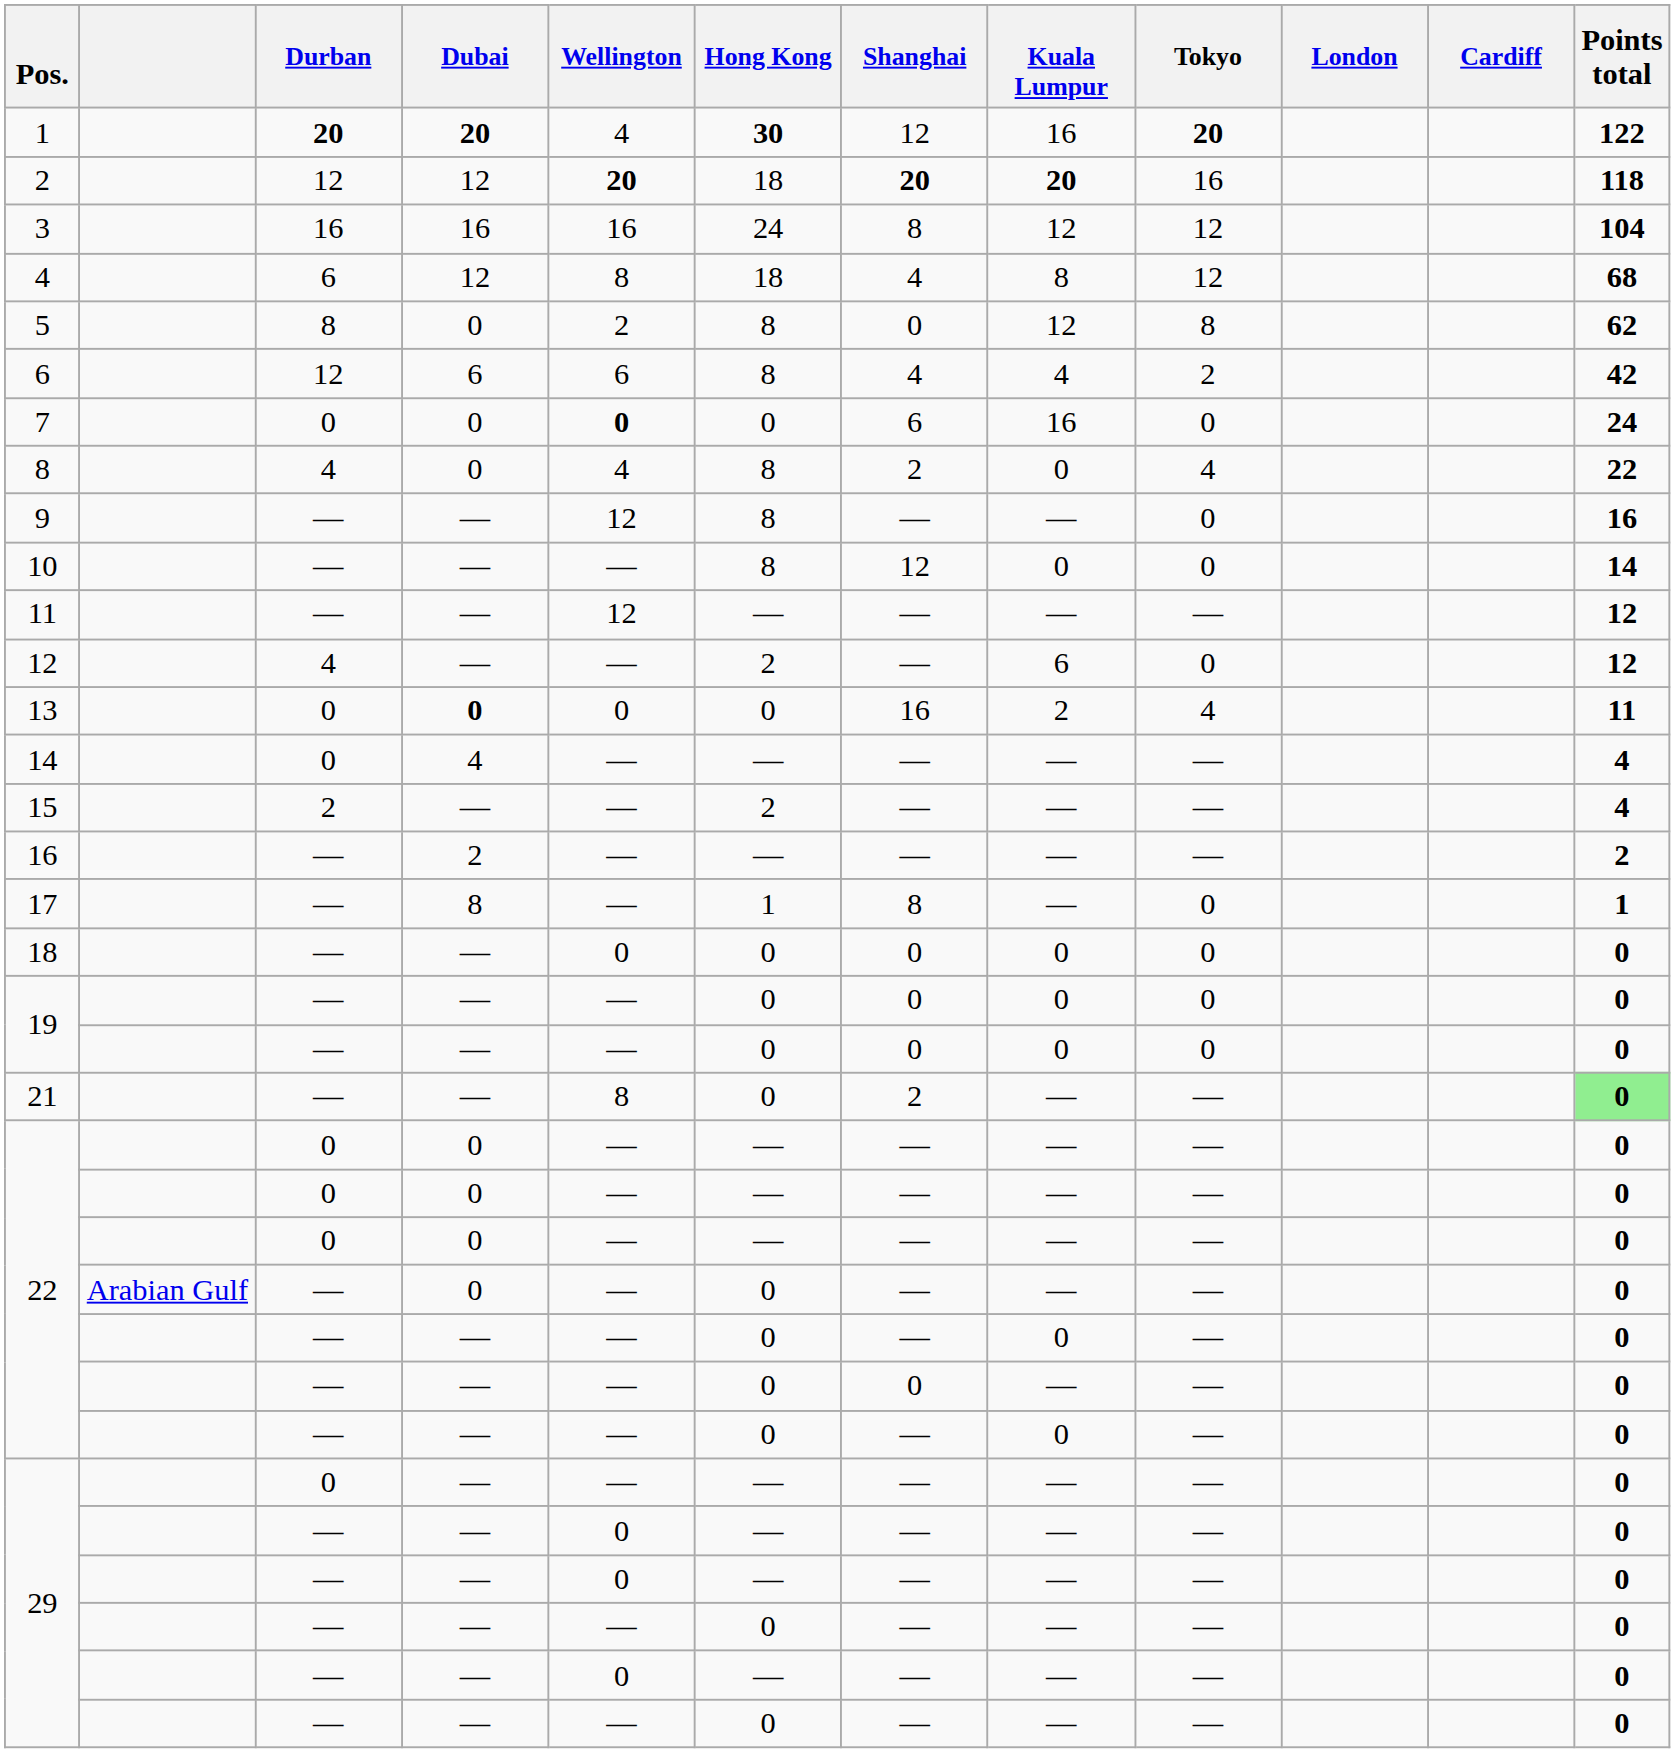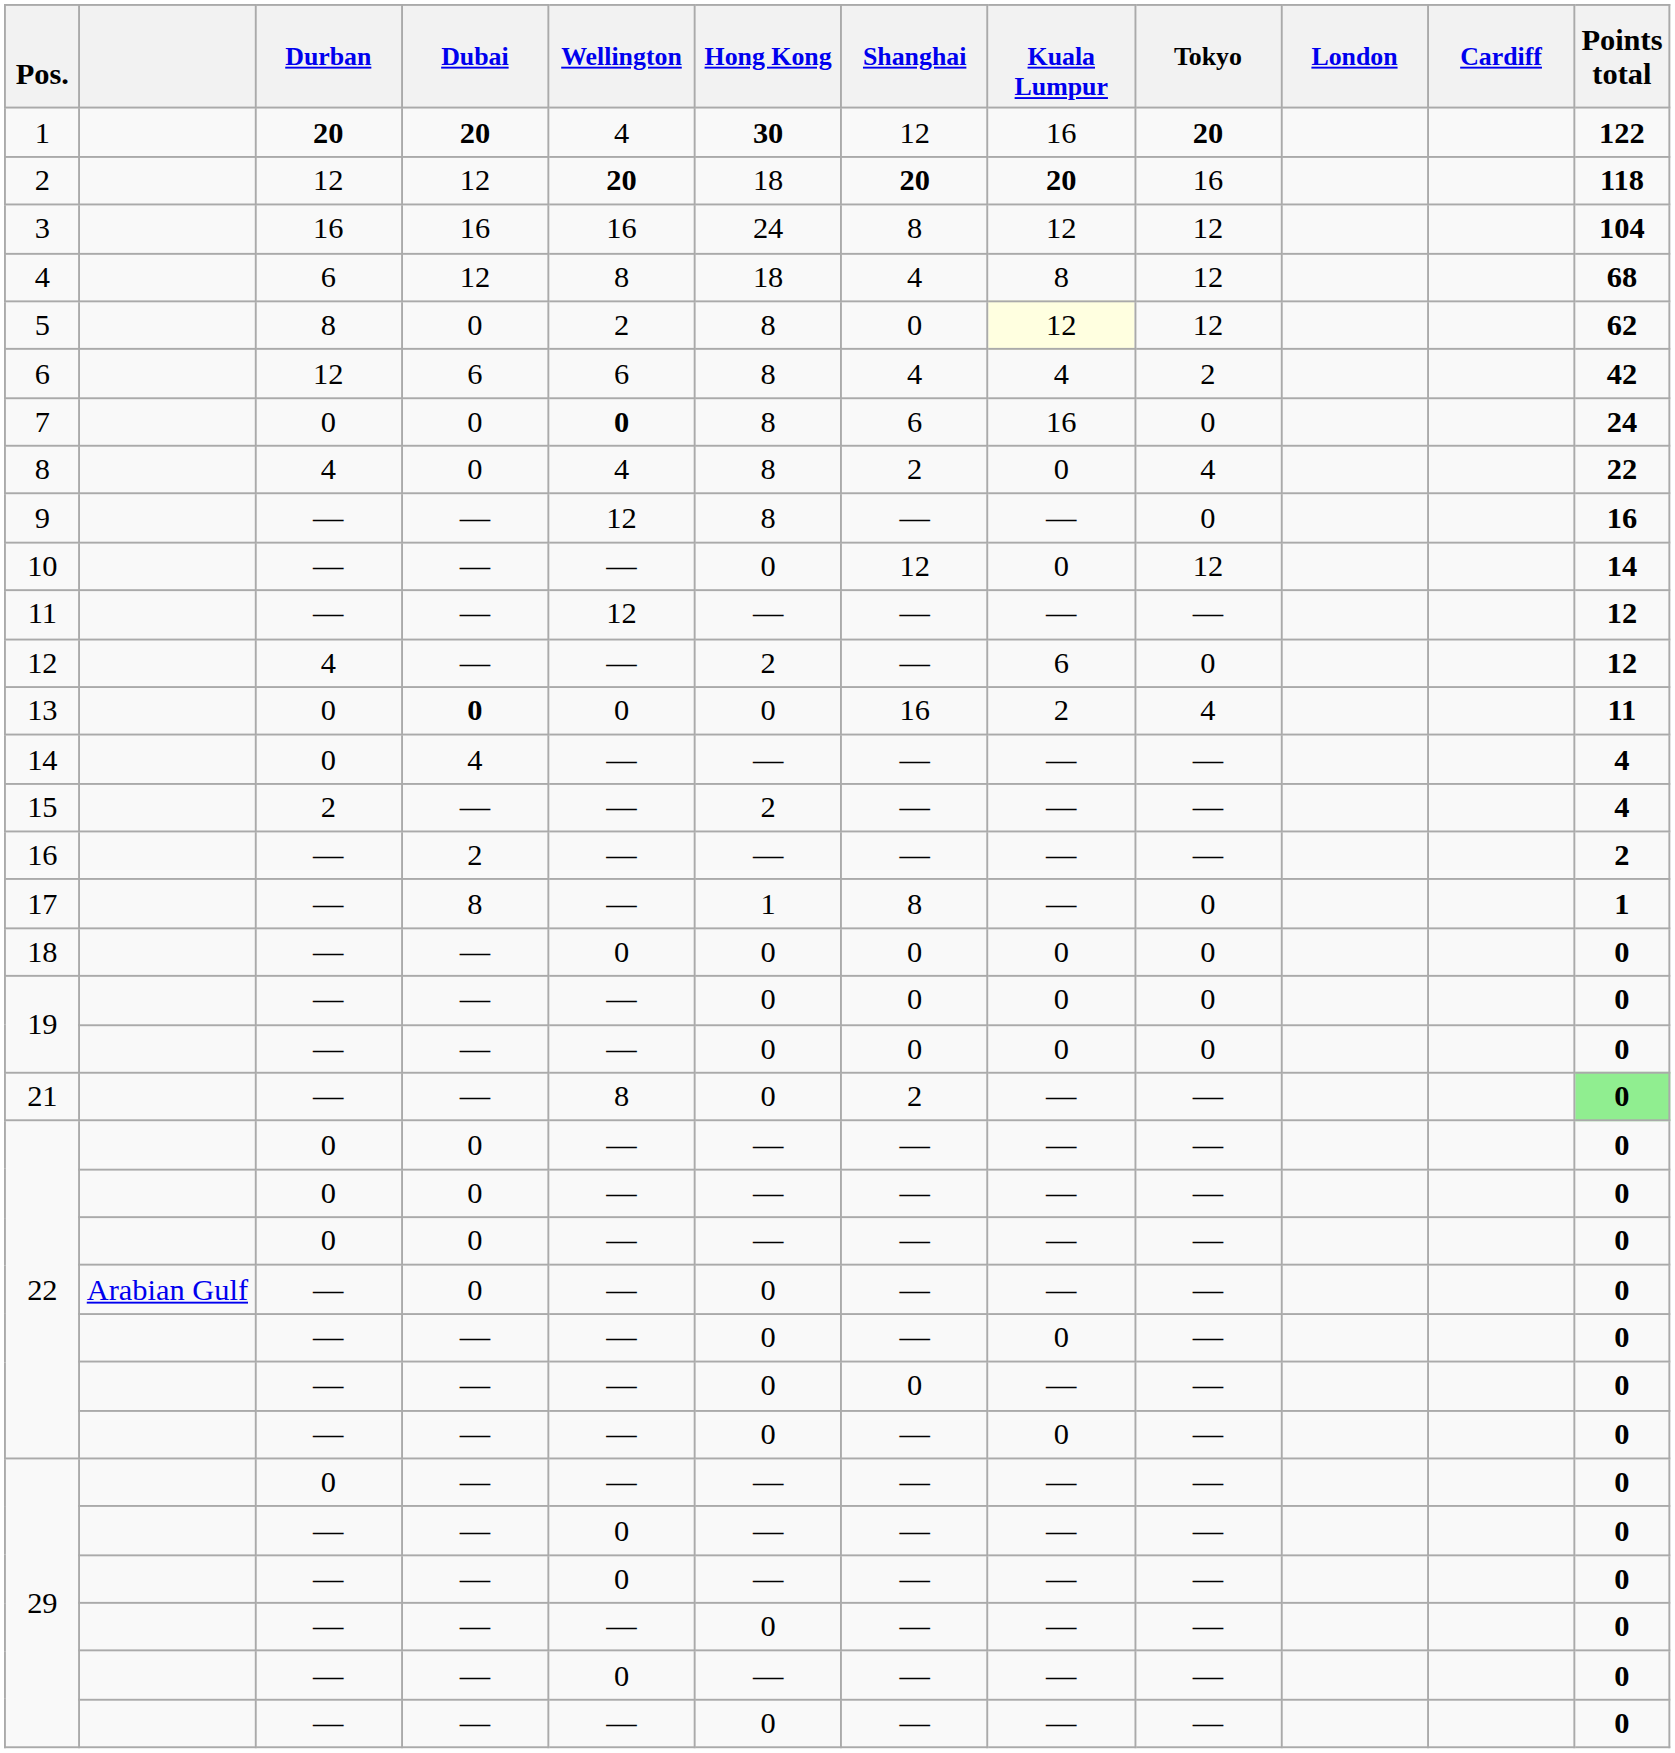(1061, 324) no background -> (1061, 324) lightyellow background
(1208, 324) 8 -> (1208, 324) 12
(768, 421) 0 -> (768, 421) 8
(768, 565) 8 -> (768, 565) 0
(1208, 565) 0 -> (1208, 565) 12
